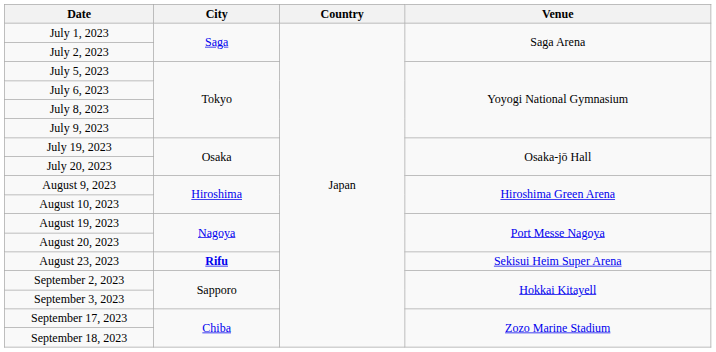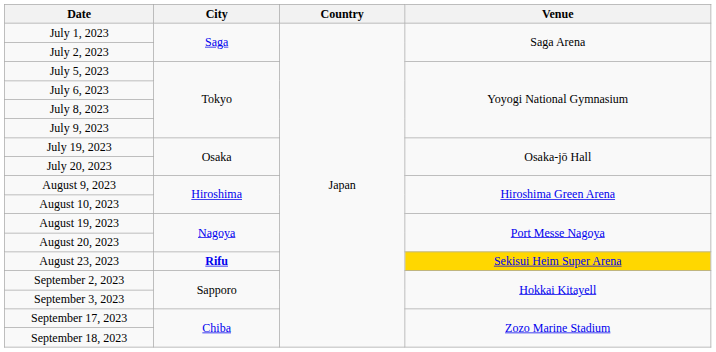(558, 261) no background -> (558, 261) gold background
